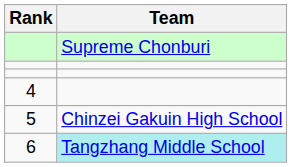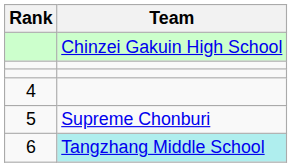(136, 46) Supreme Chonburi -> (172, 46) Chinzei Gakuin High School
(172, 119) Chinzei Gakuin High School -> (136, 119) Supreme Chonburi
